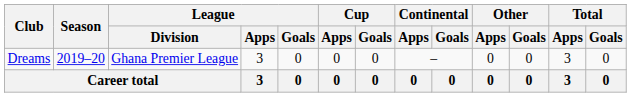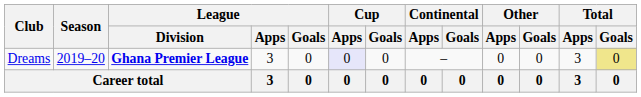(175, 59) normal -> (180, 59) bold
(337, 59) no background -> (347, 59) lavender background
(606, 59) no background -> (616, 59) khaki background
